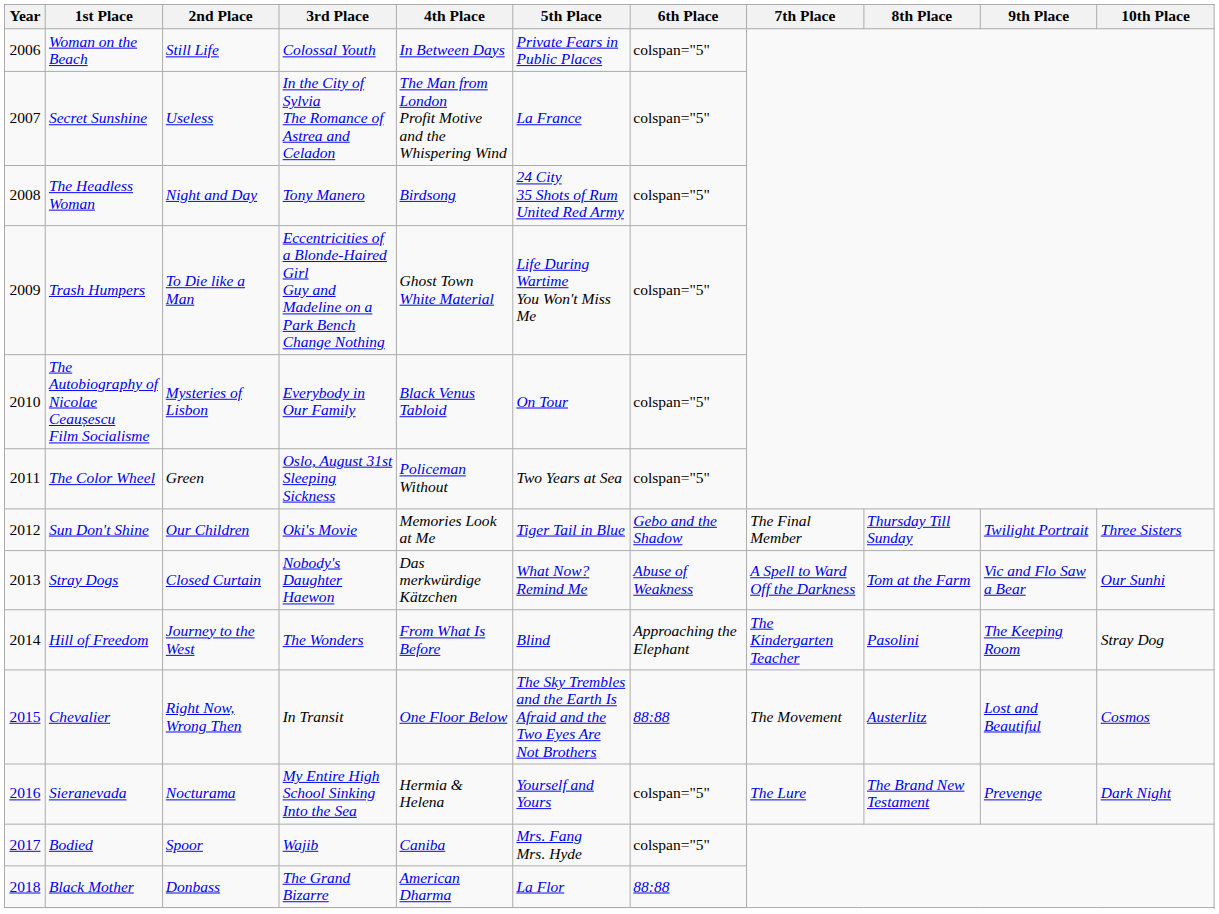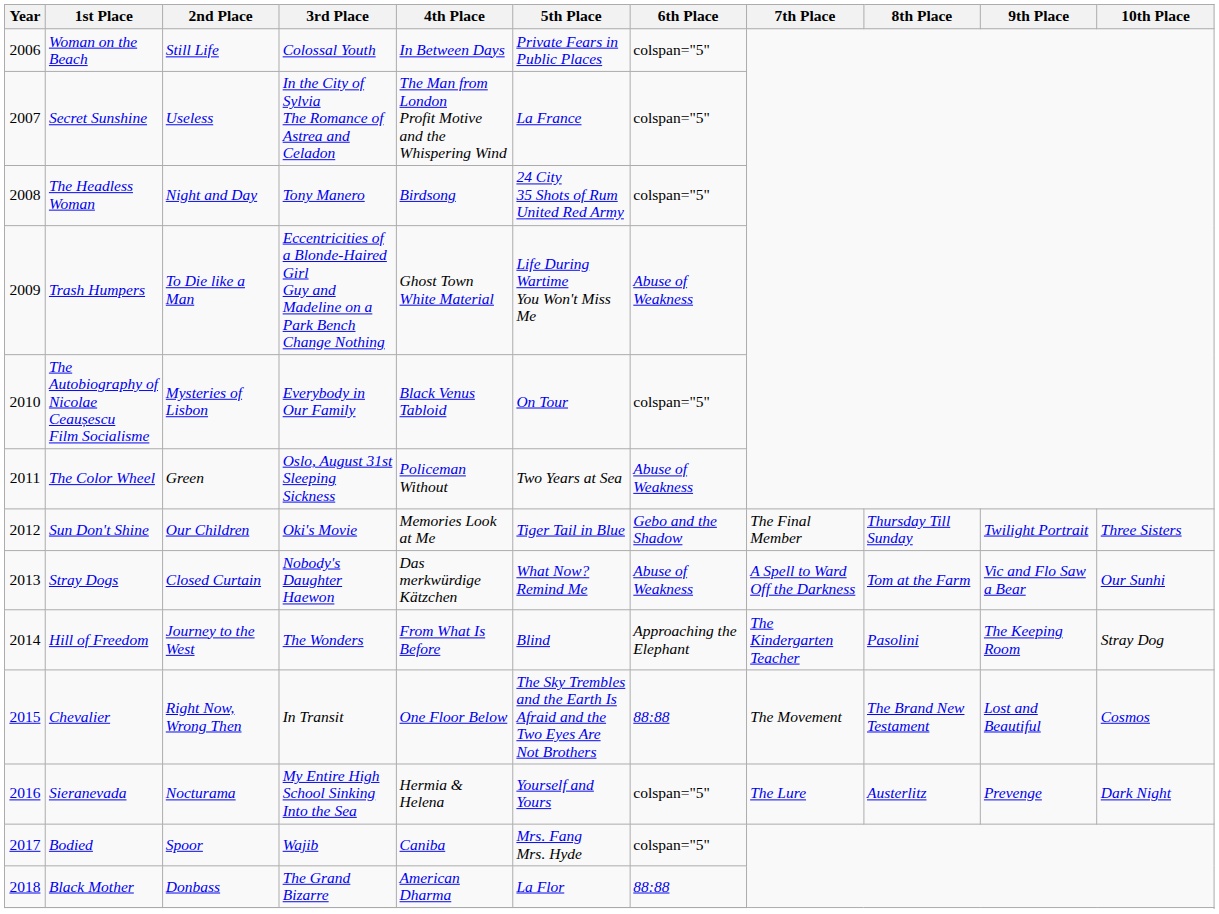(672, 289) colspan="5" -> (663, 289) Abuse of Weakness
(672, 478) colspan="5" -> (663, 478) Abuse of Weakness
(897, 716) Austerlitz -> (916, 716) The Brand New Testament
(916, 793) The Brand New Testament -> (897, 793) Austerlitz
